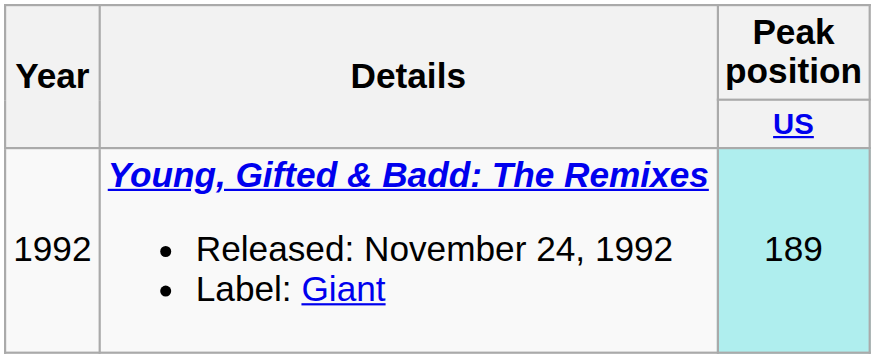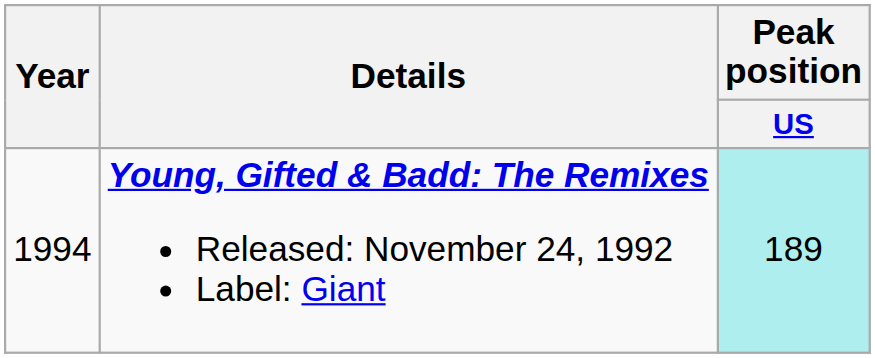(52, 249) 1992 -> (52, 249) 1994
